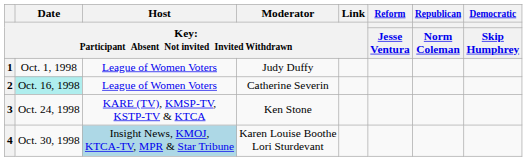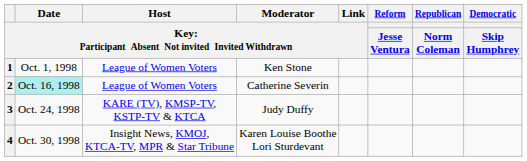(288, 67) Judy Duffy -> (288, 67) Ken Stone
(288, 109) Ken Stone -> (288, 109) Judy Duffy
(160, 140) lightblue background -> (160, 140) no background
